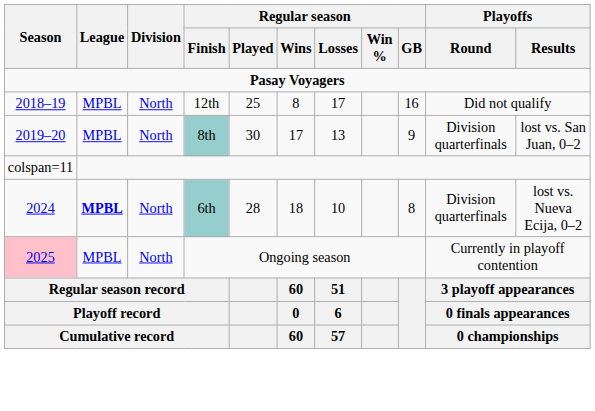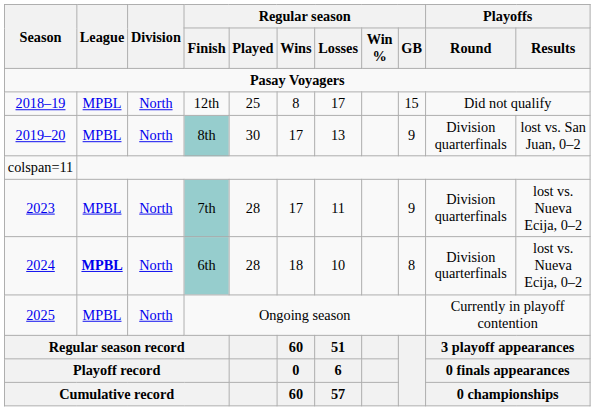(412, 104) 16 -> (412, 104) 15
+ row: (207, 208)
(40, 257) pink background -> (40, 314) no background
